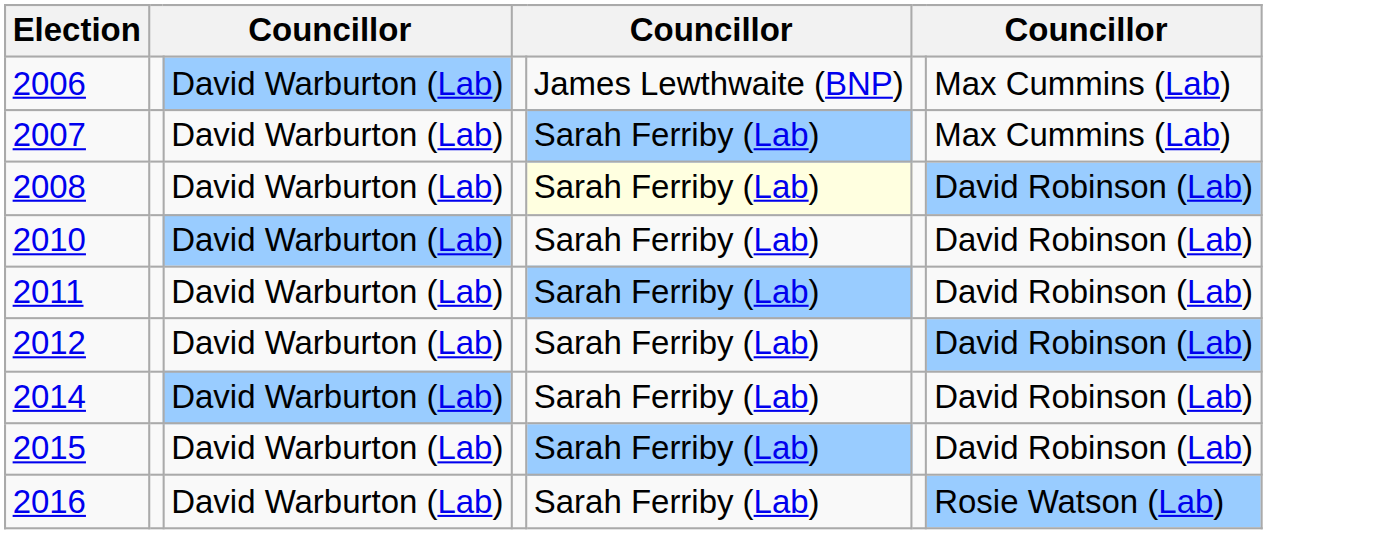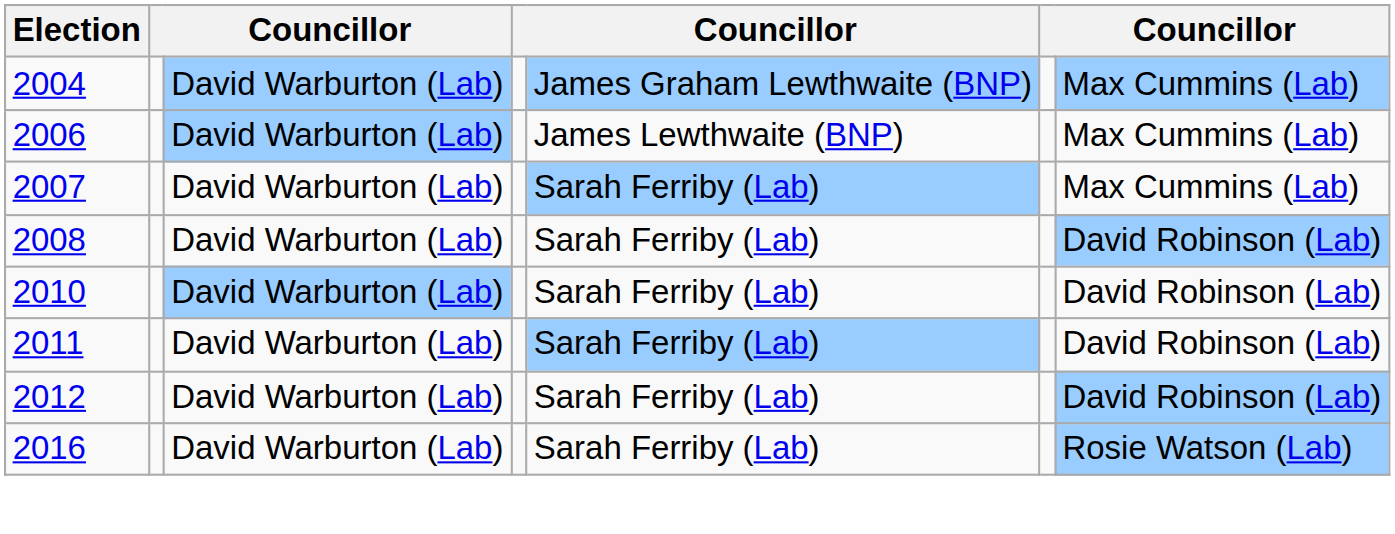+ row: (49, 82)
(677, 187) lightyellow background -> (677, 239) no background
- row: (49, 396)
- row: (49, 448)
